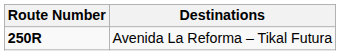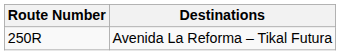(25, 38) bold -> (25, 38) normal
